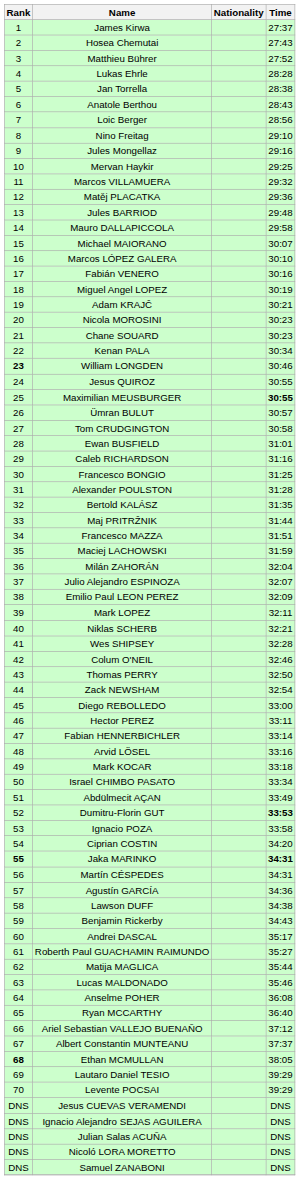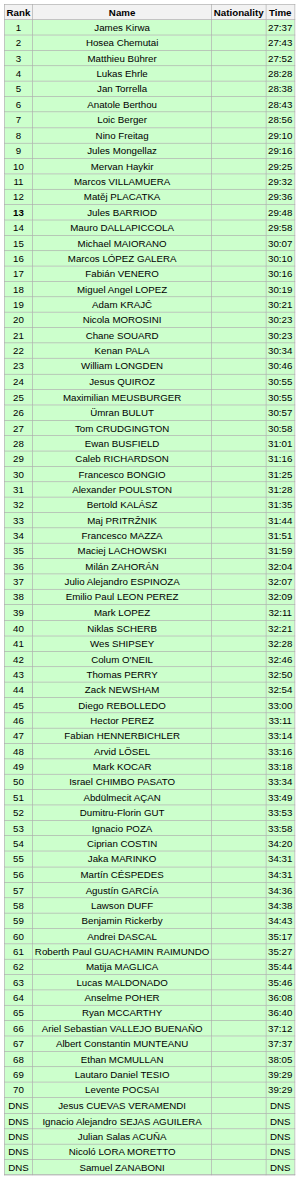(18, 212) normal -> (18, 212) bold
(18, 366) bold -> (18, 366) normal
(280, 397) bold -> (280, 397) normal
(280, 813) bold -> (280, 813) normal
(18, 859) bold -> (18, 859) normal
(280, 859) bold -> (280, 859) normal
(18, 1059) bold -> (18, 1059) normal
